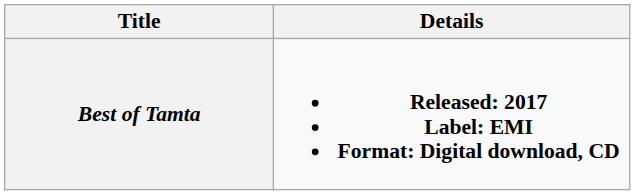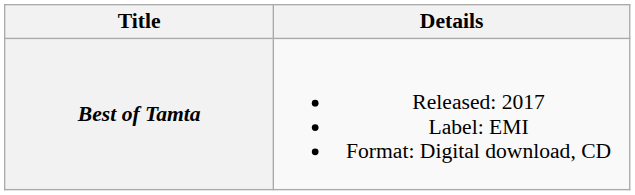(452, 126) bold -> (452, 126) normal
